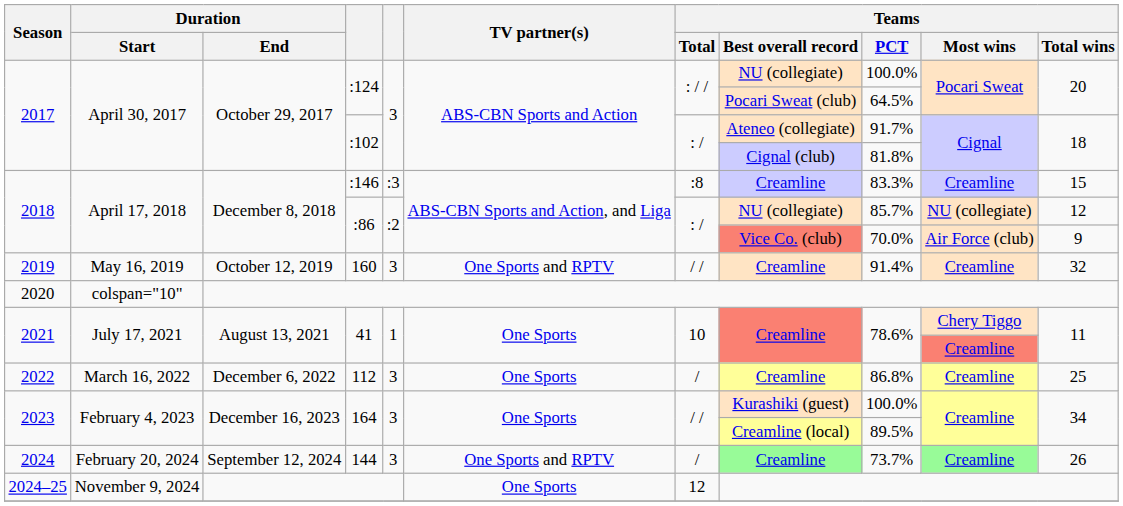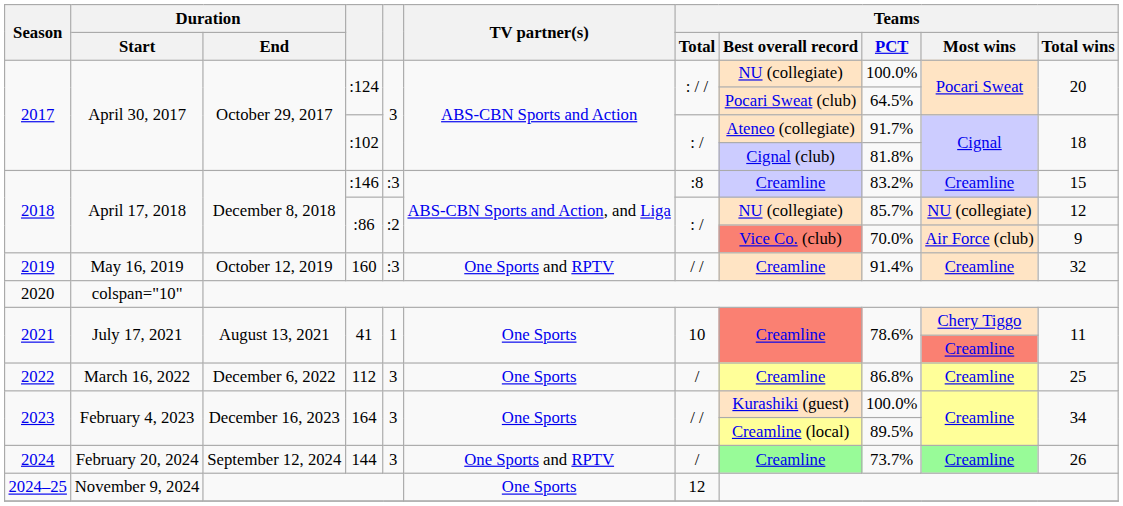(892, 183) 83.3% -> (892, 183) 83.2%
(393, 266) 3 -> (393, 266) :3
